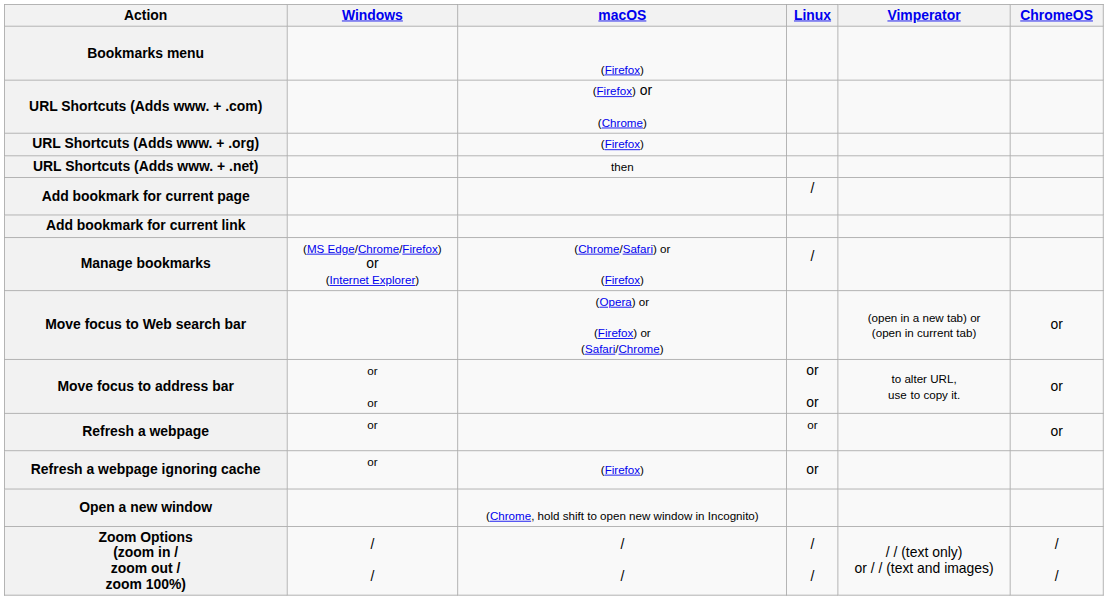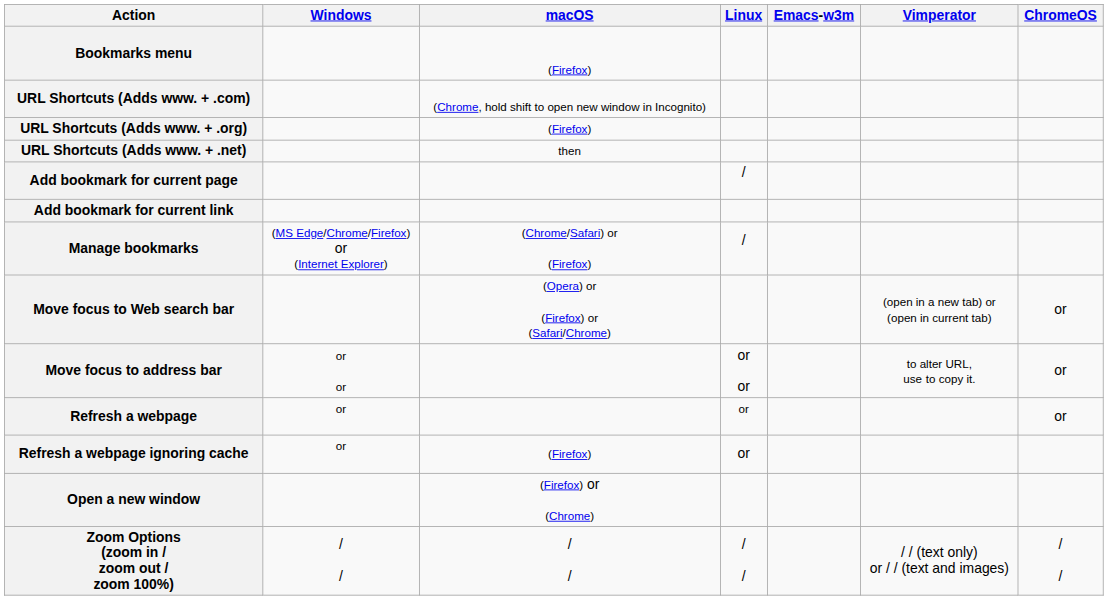+ column: (814, 15)
(622, 106) (Firefox) or (Chrome) -> (570, 107) (Chrome, hold shift to open new window in Incognito)
(622, 516) (Chrome, hold shift to open new window in Incognito) -> (570, 499) (Firefox) or (Chrome)
